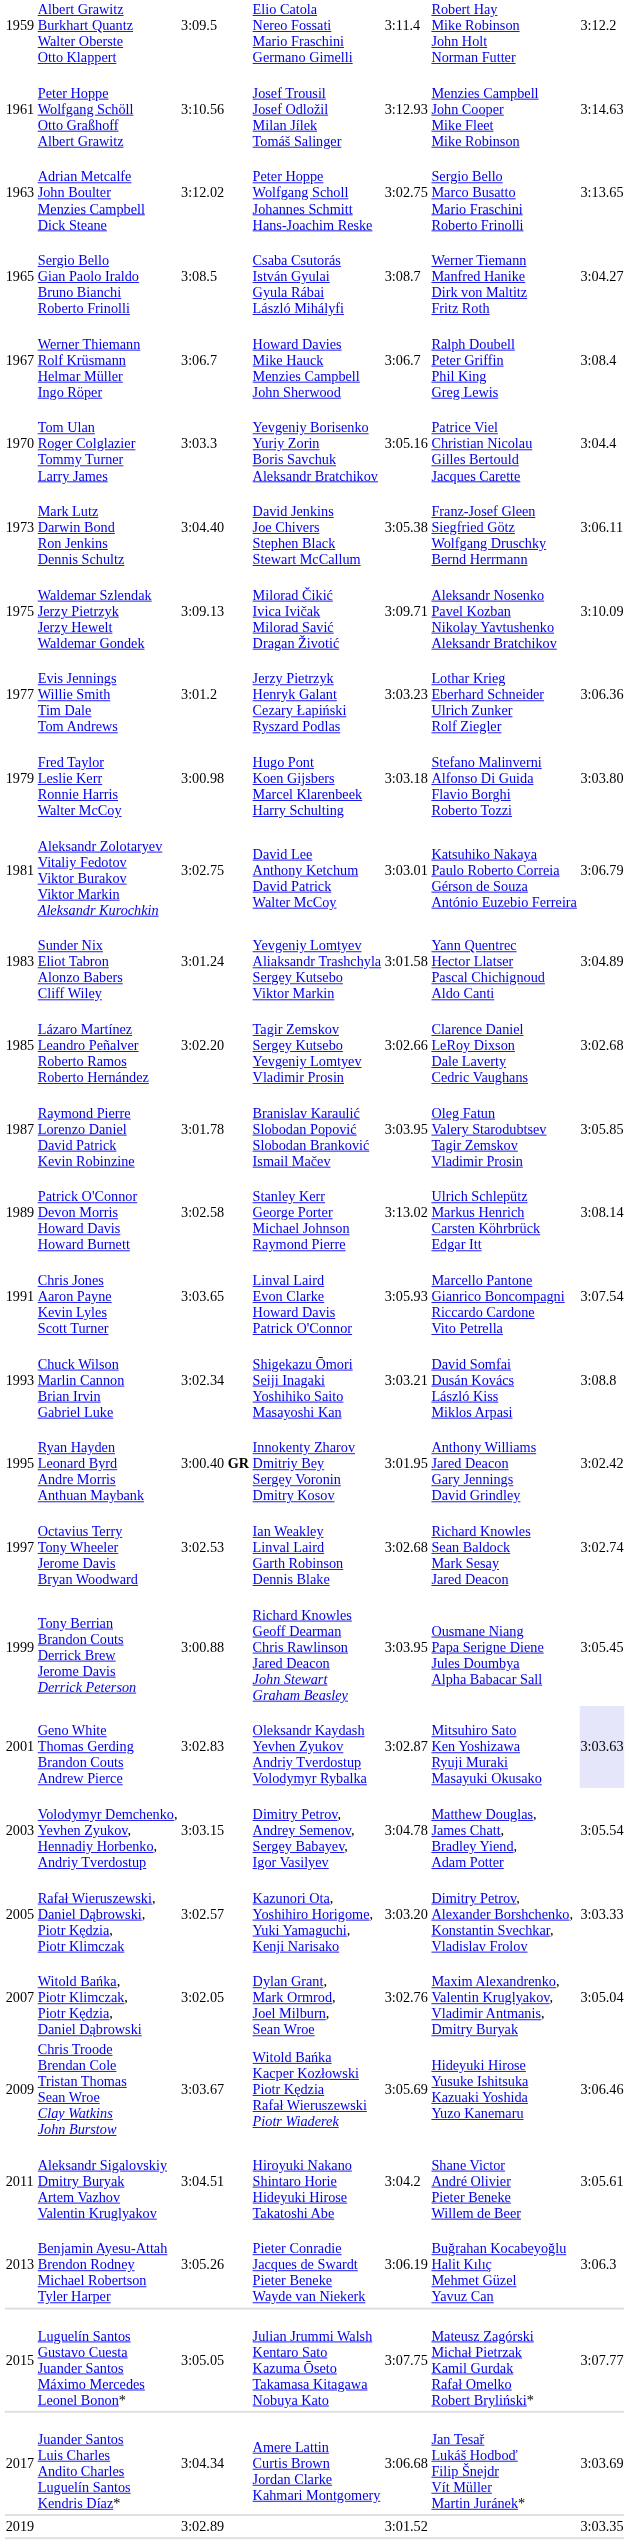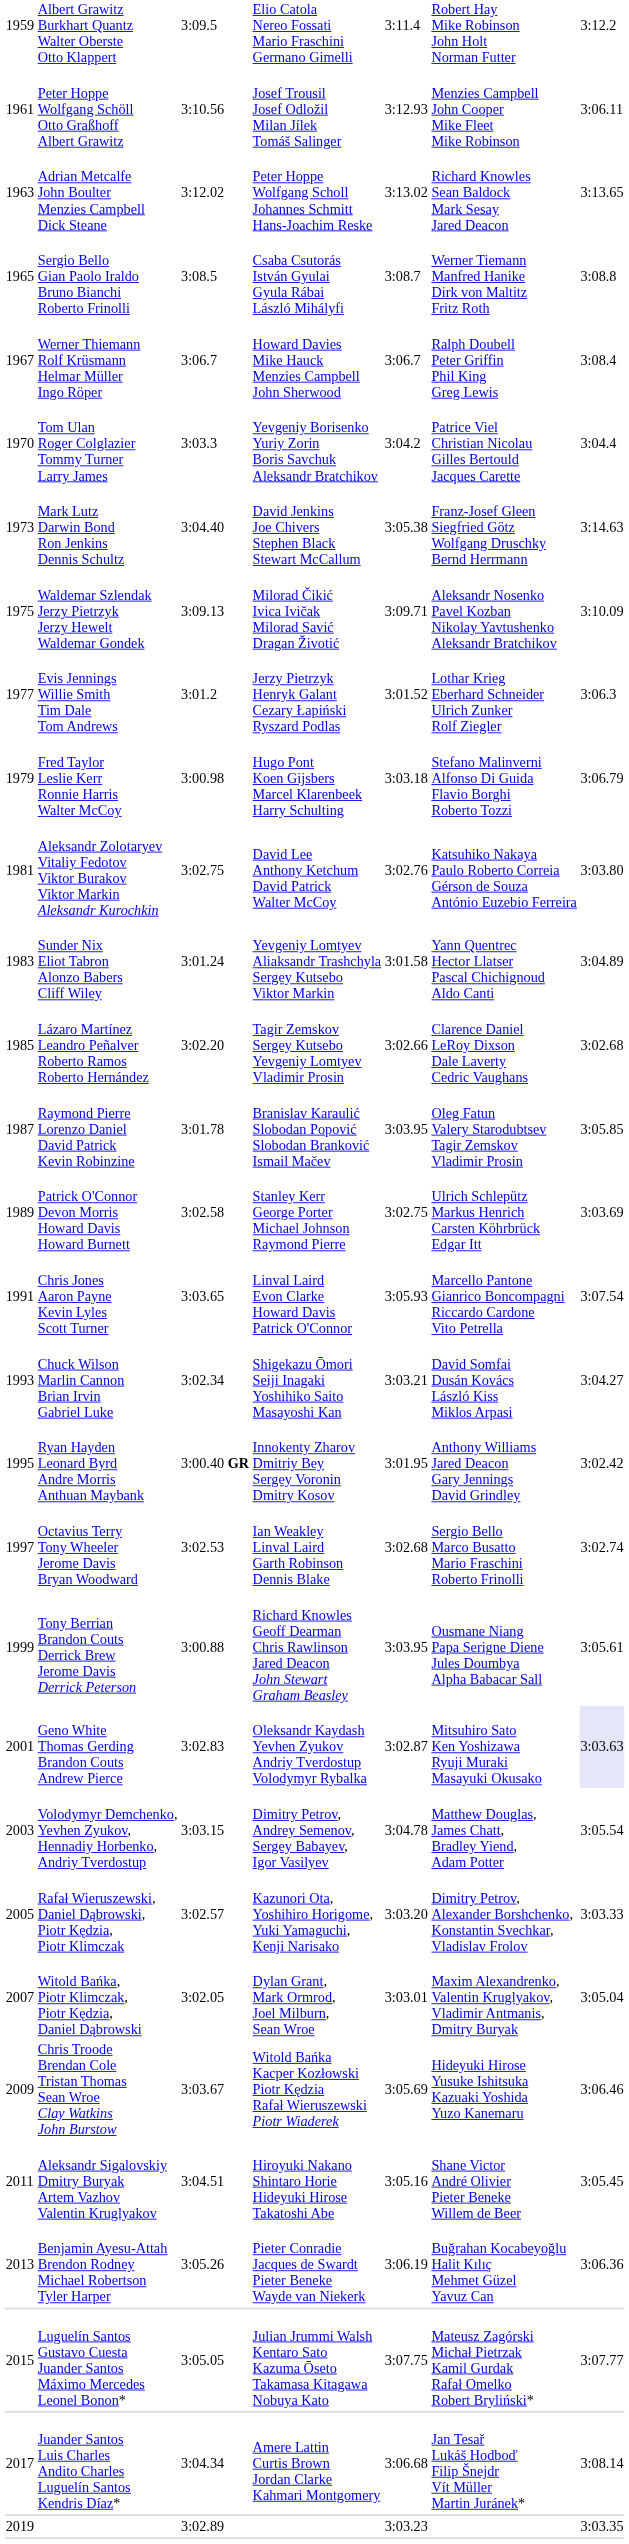(602, 109) 3:14.63 -> (602, 109) 3:06.11
(406, 193) 3:02.75 -> (406, 193) 3:13.02
(477, 201) Sergio Bello Marco Busatto Mario Fraschini Roberto Frinolli -> (481, 201) Richard Knowles Sean Baldock Mark Sesay Jared Deacon
(602, 276) 3:04.27 -> (598, 276) 3:08.8
(406, 444) 3:05.16 -> (403, 444) 3:04.2
(602, 527) 3:06.11 -> (602, 527) 3:14.63
(406, 695) 3:03.23 -> (406, 695) 3:01.52
(602, 695) 3:06.36 -> (598, 695) 3:06.3
(602, 778) 3:03.80 -> (602, 778) 3:06.79
(406, 870) 3:03.01 -> (406, 870) 3:02.76
(602, 870) 3:06.79 -> (602, 870) 3:03.80
(406, 1213) 3:13.02 -> (406, 1213) 3:02.75
(602, 1213) 3:08.14 -> (602, 1213) 3:03.69
(598, 1380) 3:08.8 -> (602, 1380) 3:04.27
(481, 1555) Richard Knowles Sean Baldock Mark Sesay Jared Deacon -> (477, 1555) Sergio Bello Marco Busatto Mario Fraschini Roberto Frinolli
(602, 1647) 3:05.45 -> (602, 1647) 3:05.61
(406, 1998) 3:02.76 -> (406, 1998) 3:03.01
(403, 2181) 3:04.2 -> (406, 2181) 3:05.16
(602, 2181) 3:05.61 -> (602, 2181) 3:05.45
(598, 2265) 3:06.3 -> (602, 2265) 3:06.36
(602, 2463) 3:03.69 -> (602, 2463) 3:08.14
(406, 2526) 3:01.52 -> (406, 2526) 3:03.23
